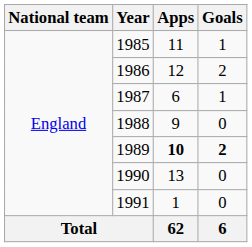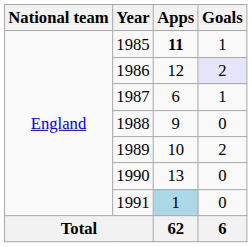(176, 44) normal -> (176, 44) bold
(222, 70) no background -> (222, 70) lavender background
(176, 149) bold -> (176, 149) normal
(222, 149) bold -> (222, 149) normal
(176, 202) no background -> (176, 202) lightblue background
